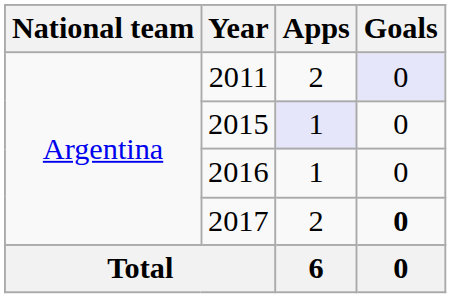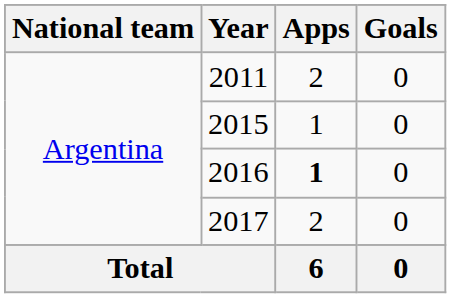(401, 76) lavender background -> (401, 76) no background
(316, 124) lavender background -> (316, 124) no background
(316, 172) normal -> (316, 172) bold
(401, 220) bold -> (401, 220) normal
